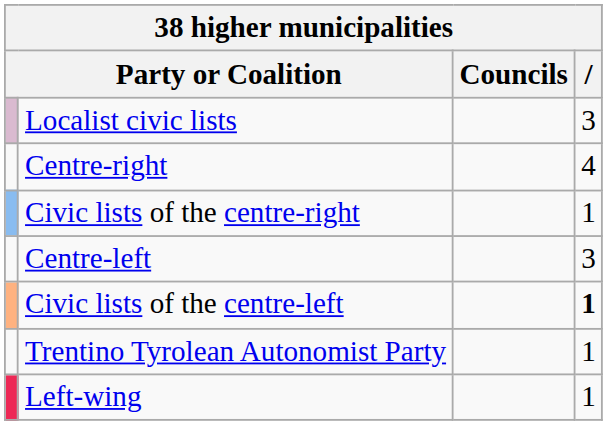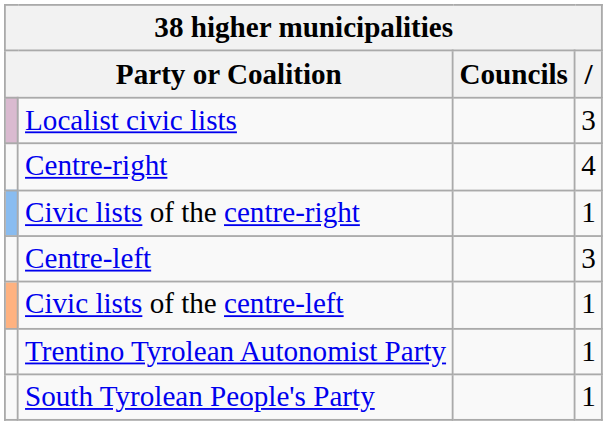(589, 304) bold -> (589, 304) normal
+ row: (200, 397)
- row: (83, 397)
